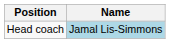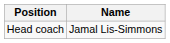(116, 30) lightblue background -> (116, 30) no background
